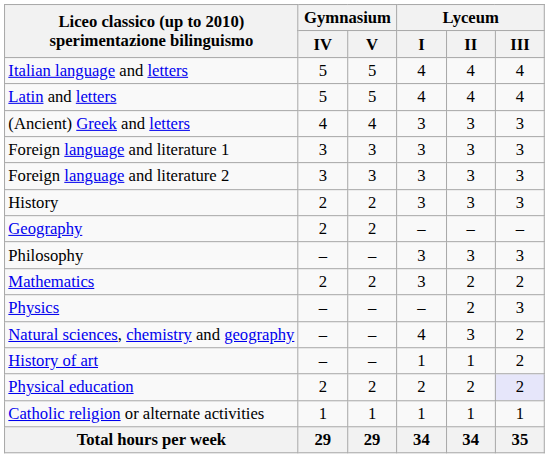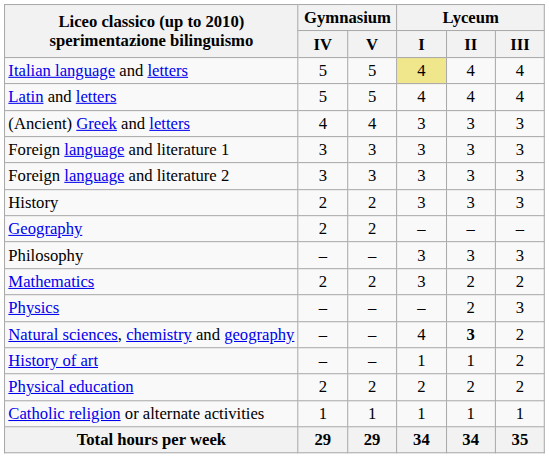(421, 70) no background -> (421, 70) khaki background
(471, 334) normal -> (471, 334) bold
(520, 387) lavender background -> (520, 387) no background
